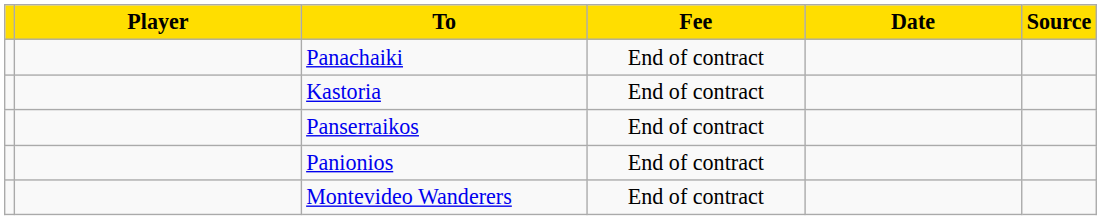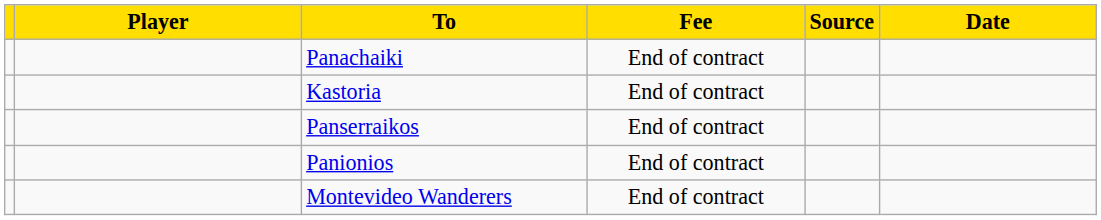columns swapped: (913, 22) <-> (1059, 22)
